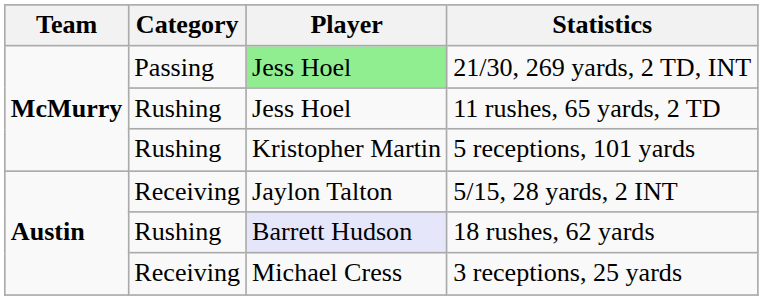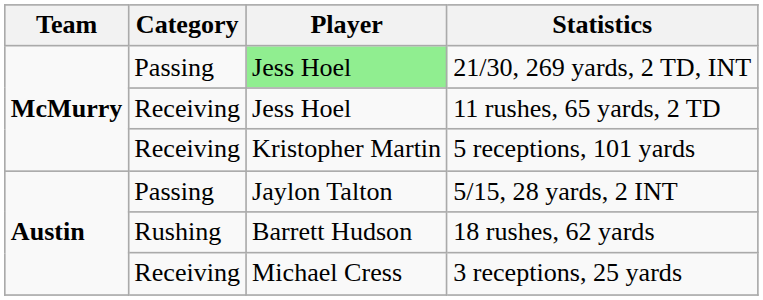(178, 107) Rushing -> (187, 107) Receiving
(178, 149) Rushing -> (187, 149) Receiving
(187, 190) Receiving -> (174, 190) Passing
(332, 232) lavender background -> (332, 232) no background
